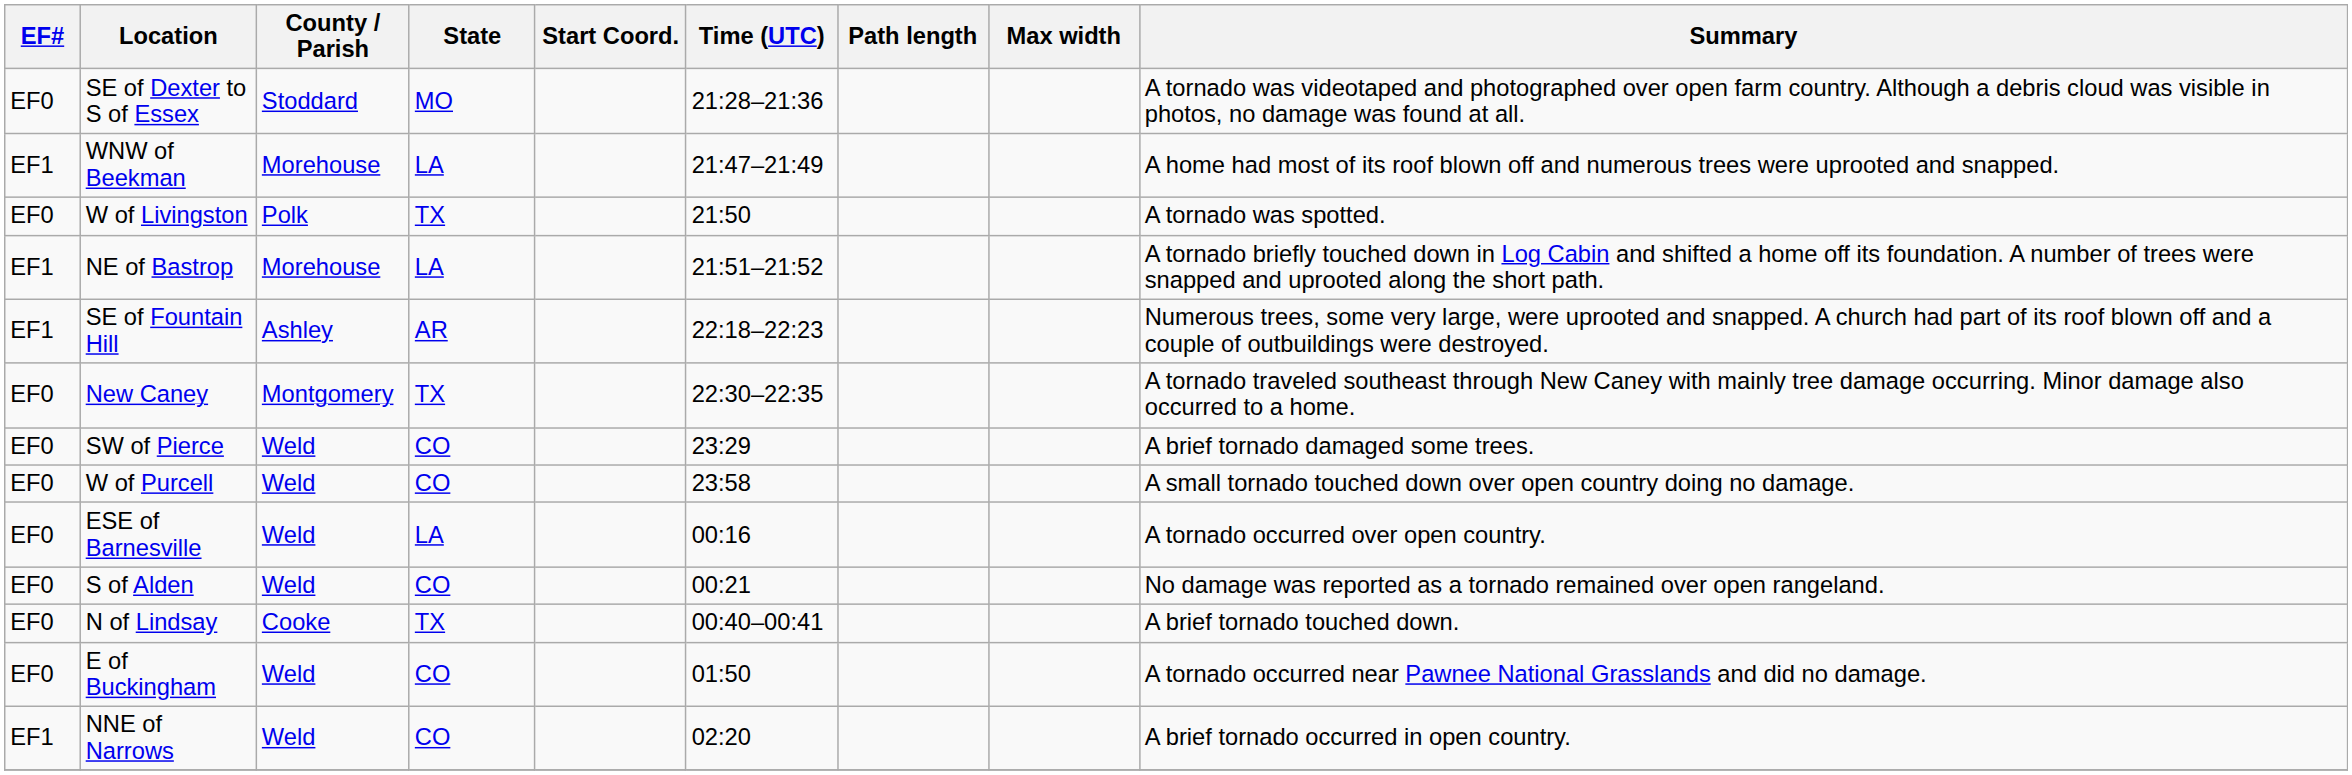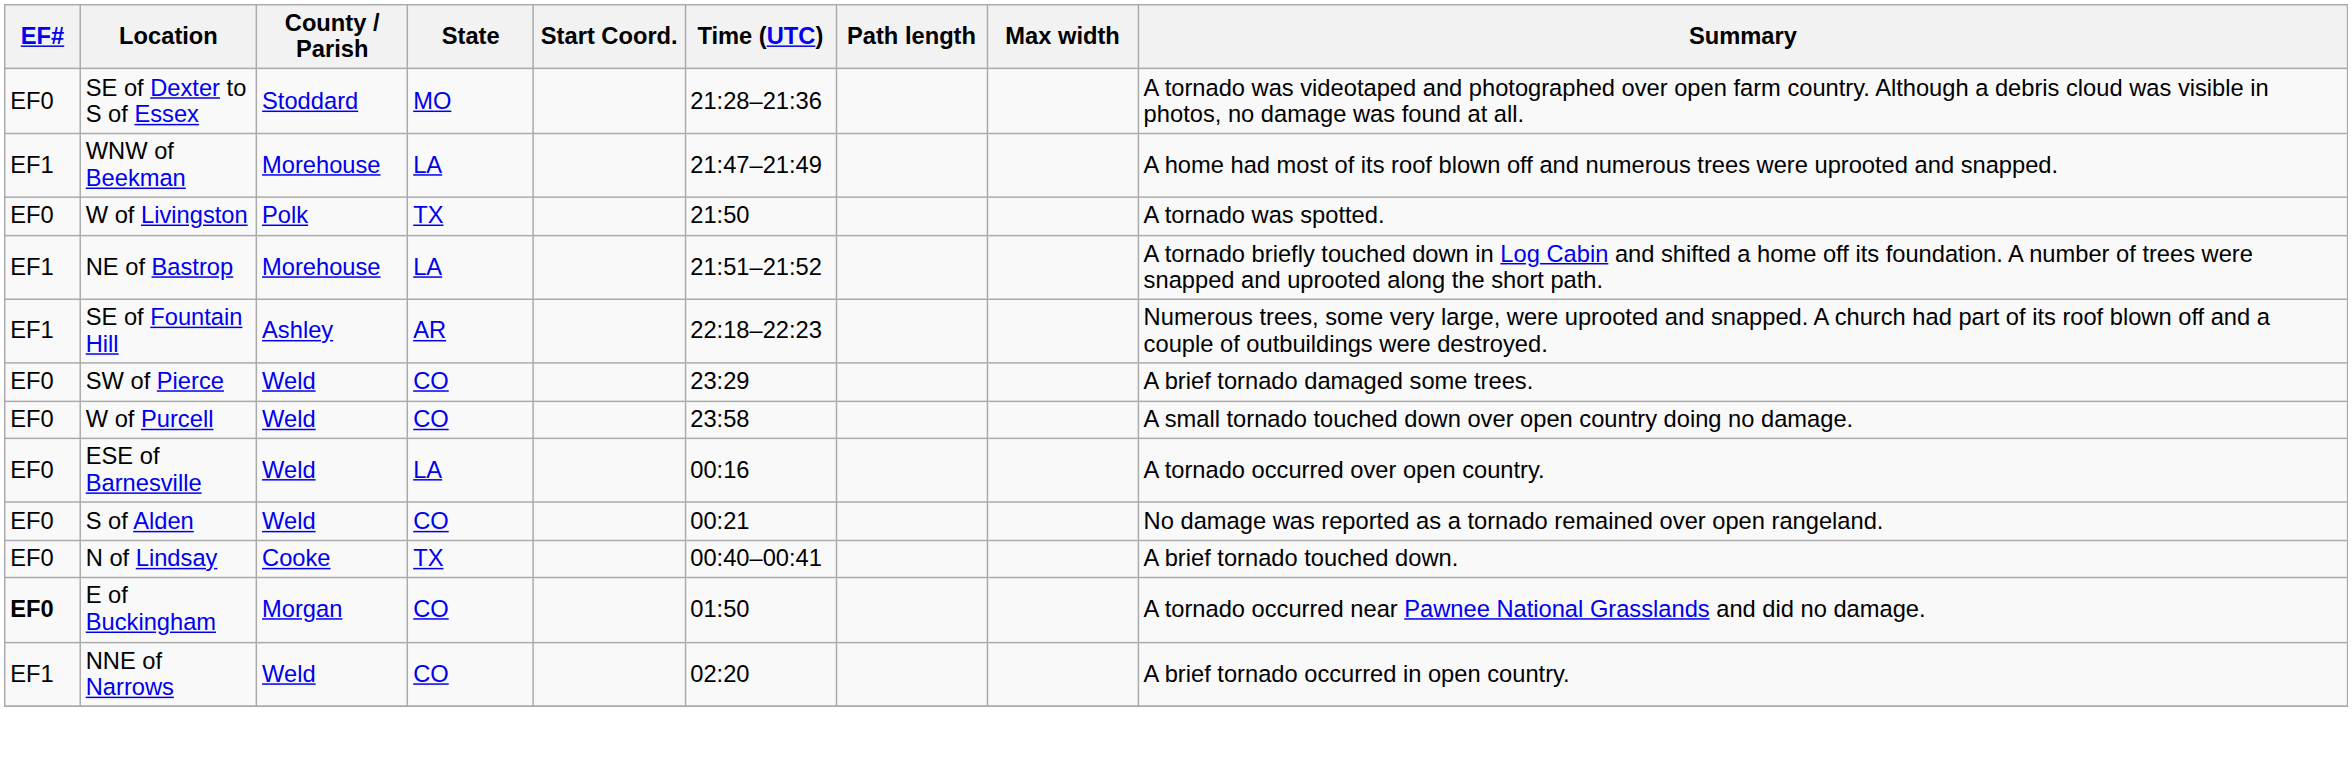- row: (147, 395)
(32, 673) normal -> (32, 609) bold
(289, 673) Weld -> (302, 609) Morgan
